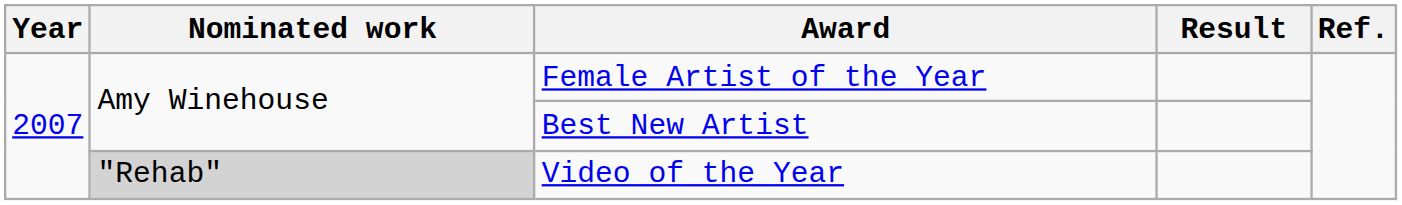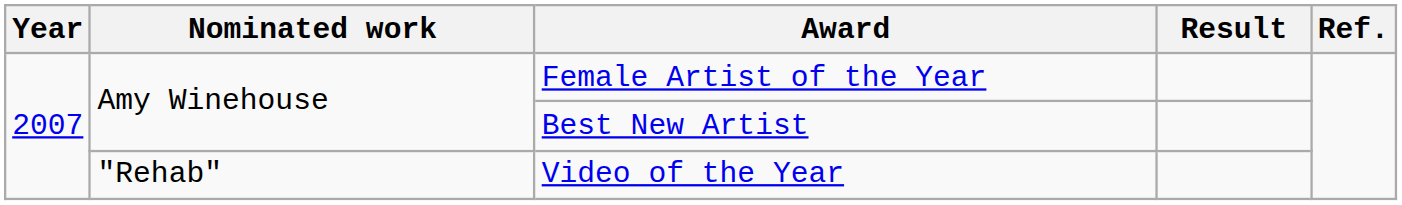(160, 174) lightgrey background -> (160, 174) no background
